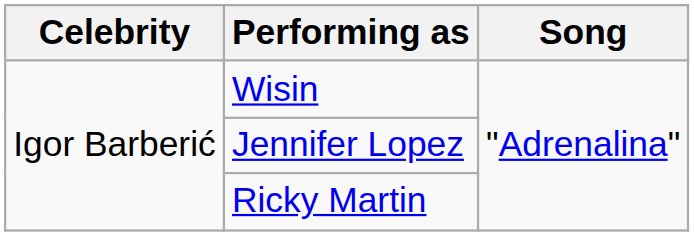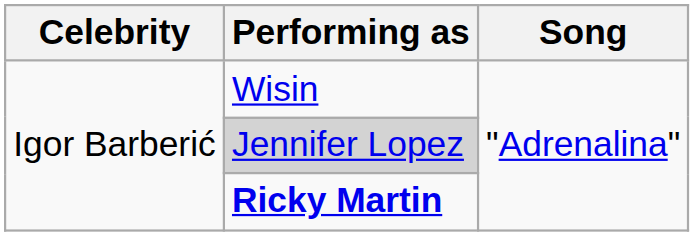(348, 144) no background -> (348, 144) lightgrey background
(329, 200) normal -> (337, 200) bold
